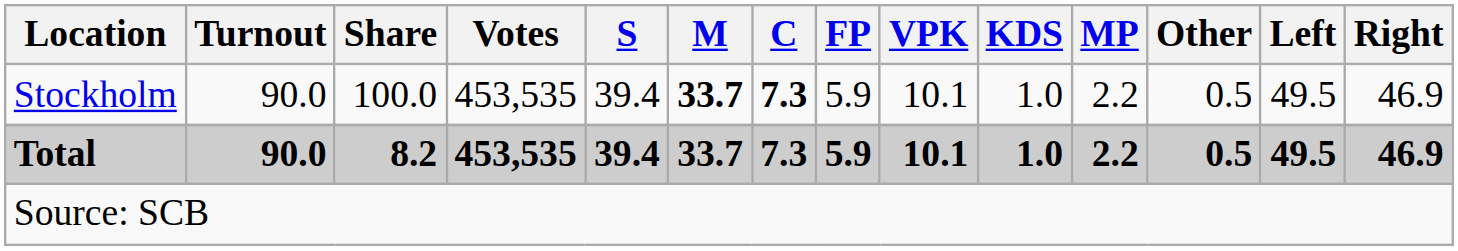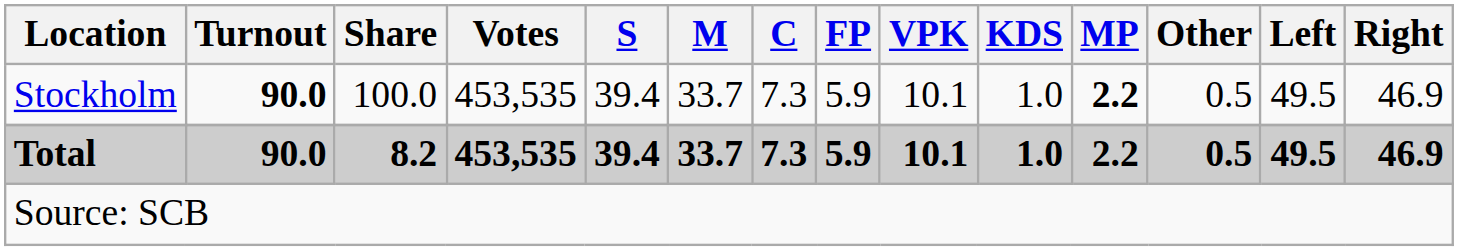(294, 93) normal -> (294, 93) bold
(710, 93) bold -> (710, 93) normal
(784, 93) bold -> (784, 93) normal
(1115, 93) normal -> (1115, 93) bold
